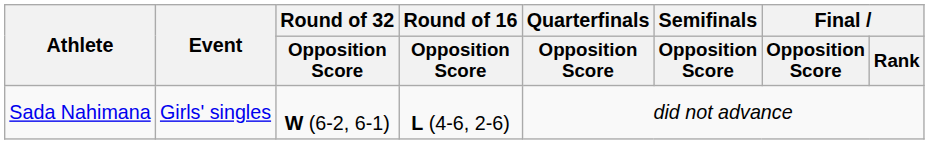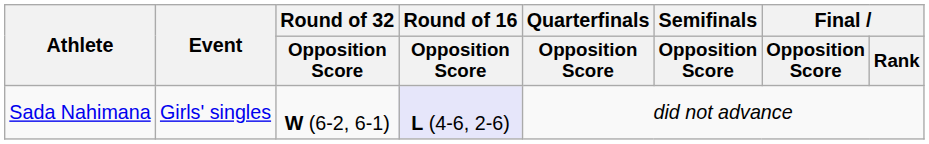(460, 124) no background -> (460, 124) lavender background
